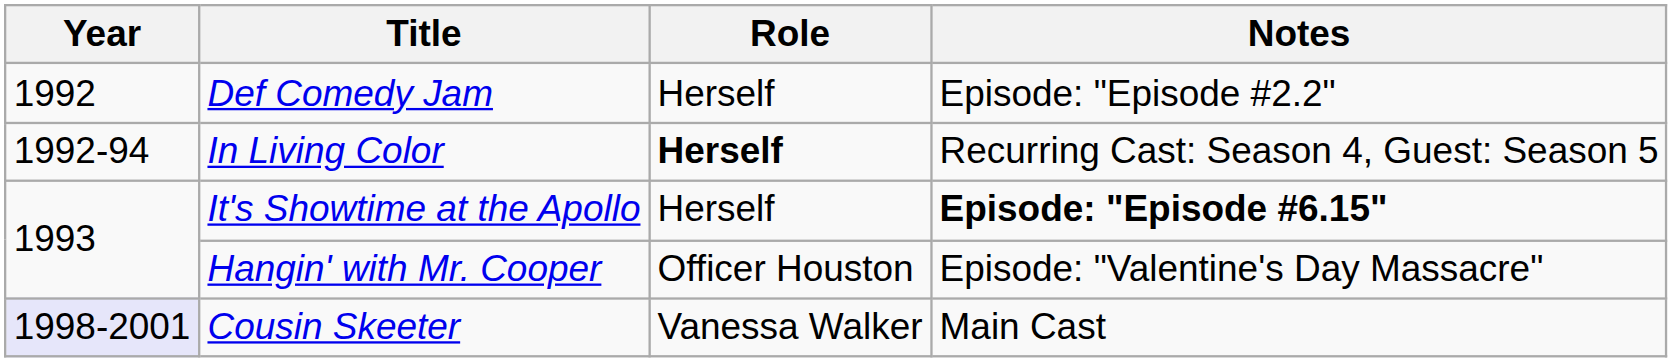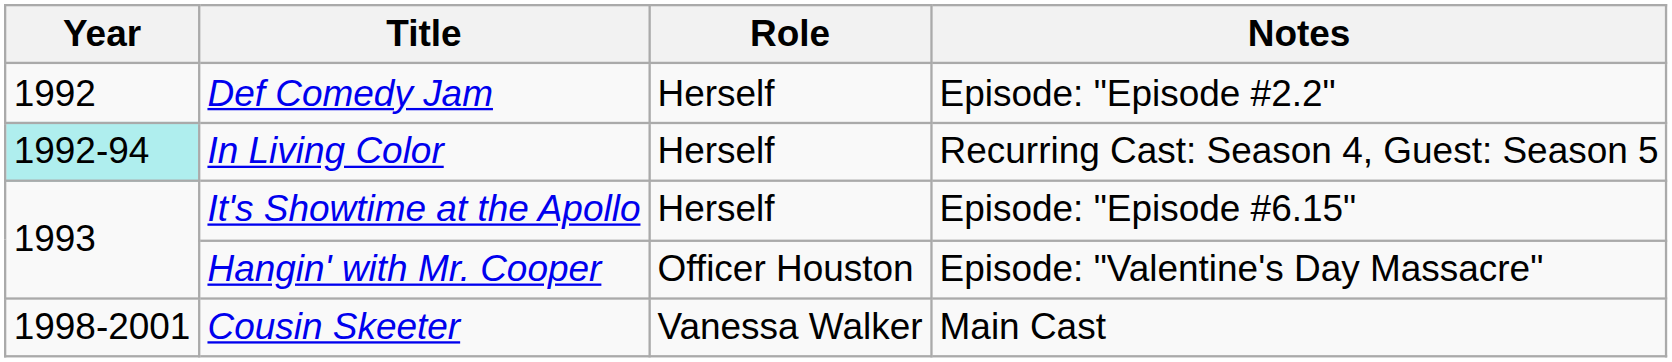(81, 151) no background -> (81, 151) paleturquoise background
(720, 151) bold -> (716, 151) normal
(1164, 209) bold -> (1148, 209) normal
(102, 326) lavender background -> (102, 326) no background
